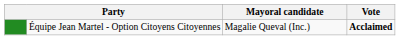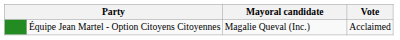(371, 27) bold -> (370, 27) normal
